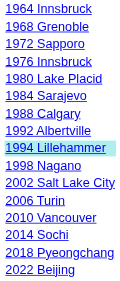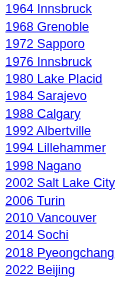(56, 148) paleturquoise background -> (56, 148) no background
